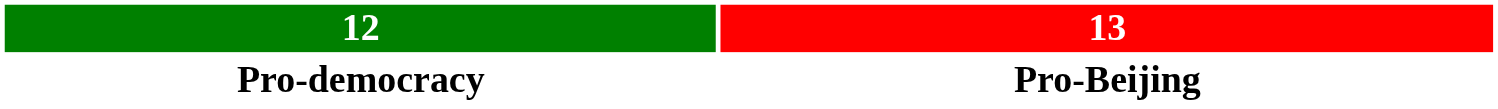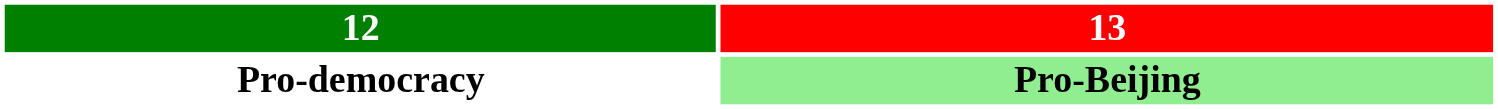(1107, 79) no background -> (1107, 79) lightgreen background
